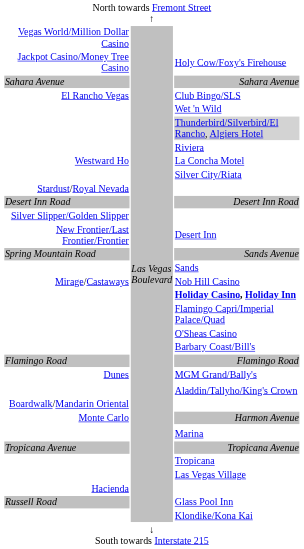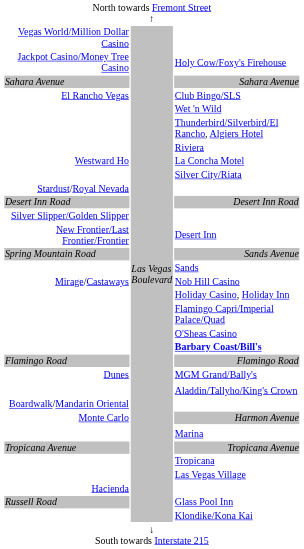(227, 128) lightgrey background -> (227, 128) no background
(235, 295) bold -> (232, 295) normal
(215, 347) normal -> (218, 347) bold
